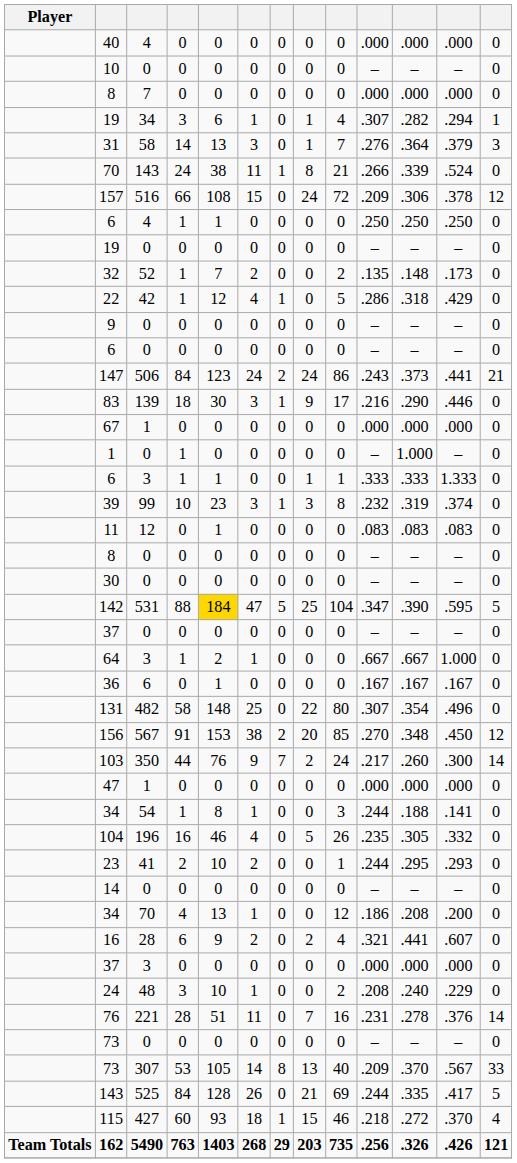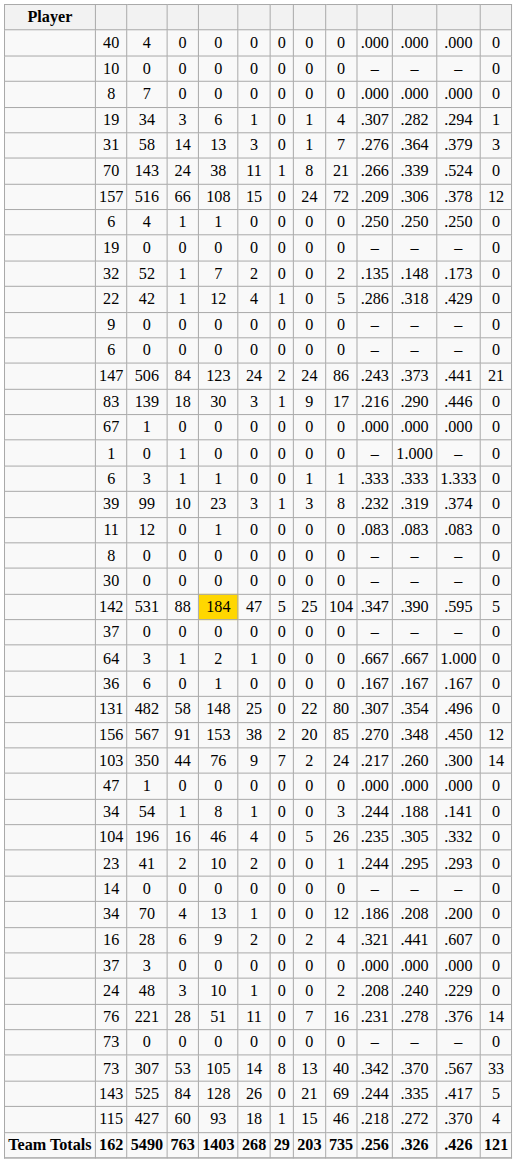(375, 1068) .209 -> (375, 1068) .342
